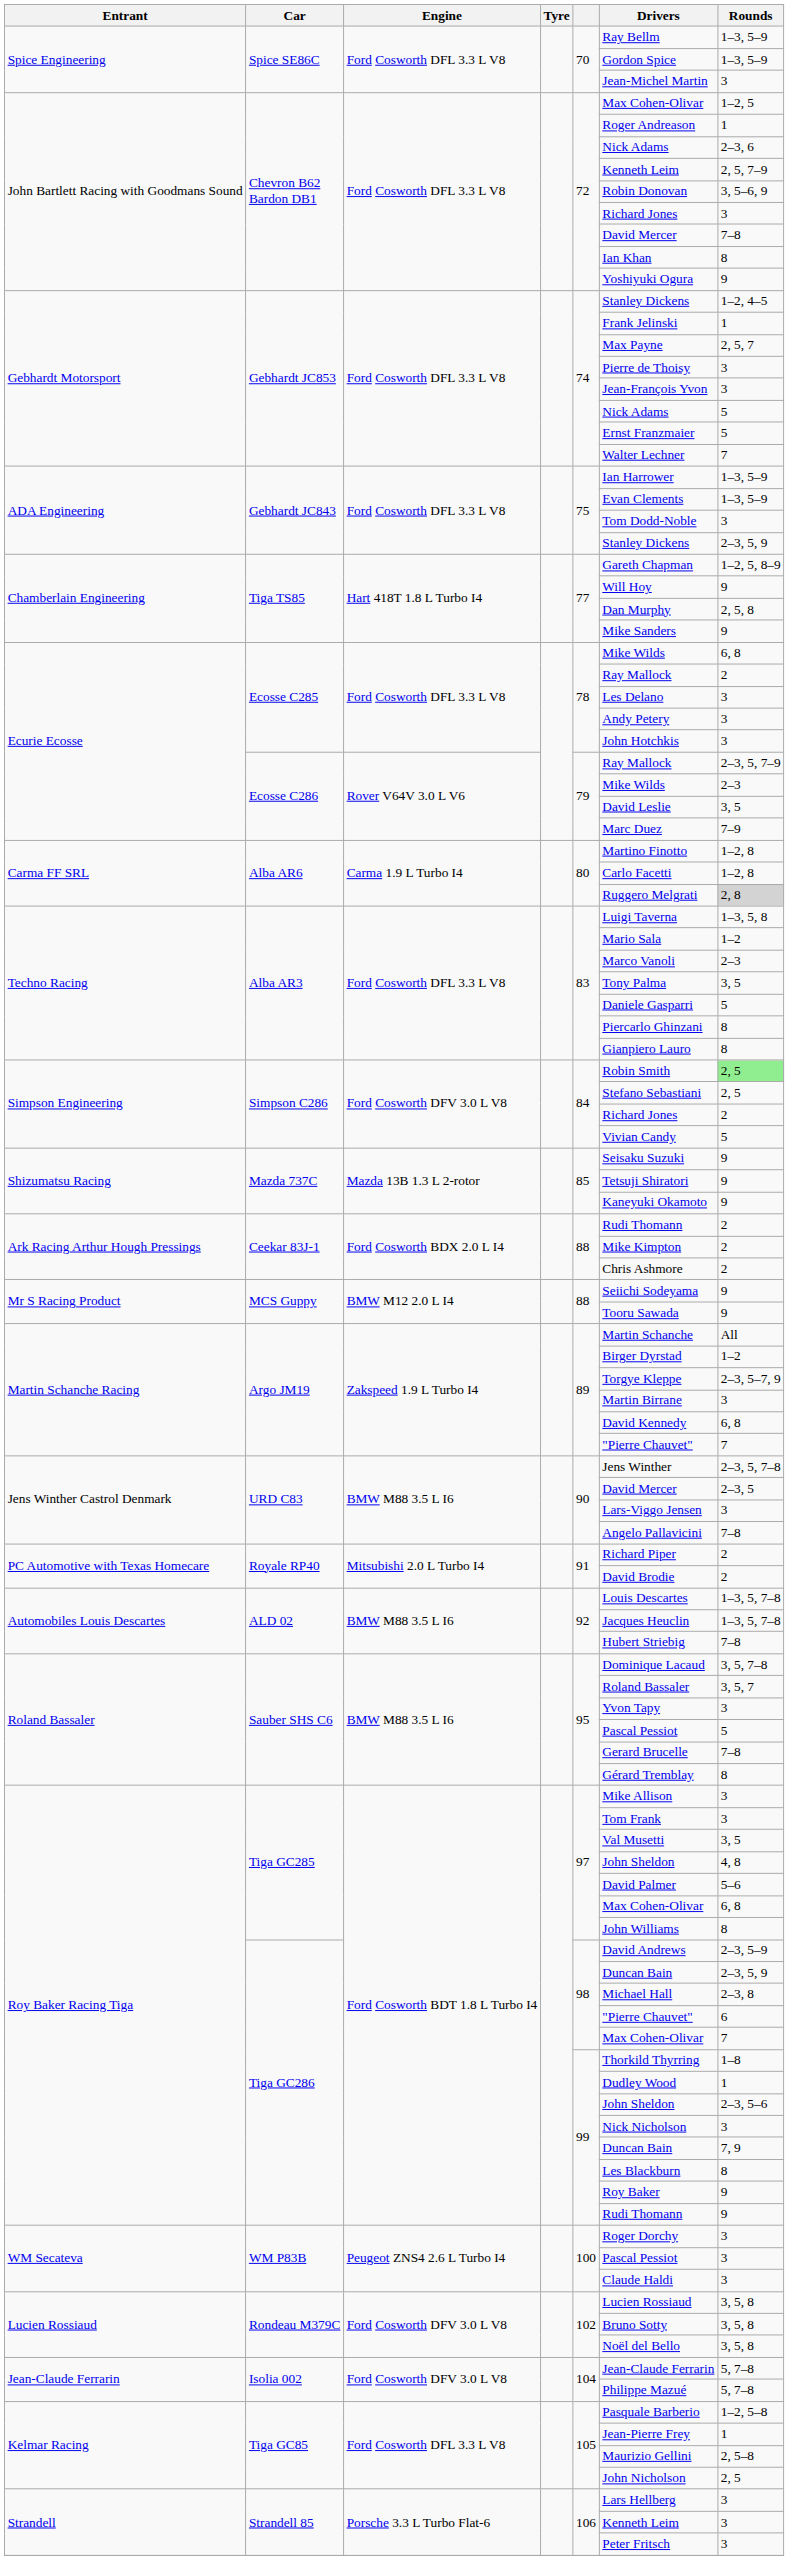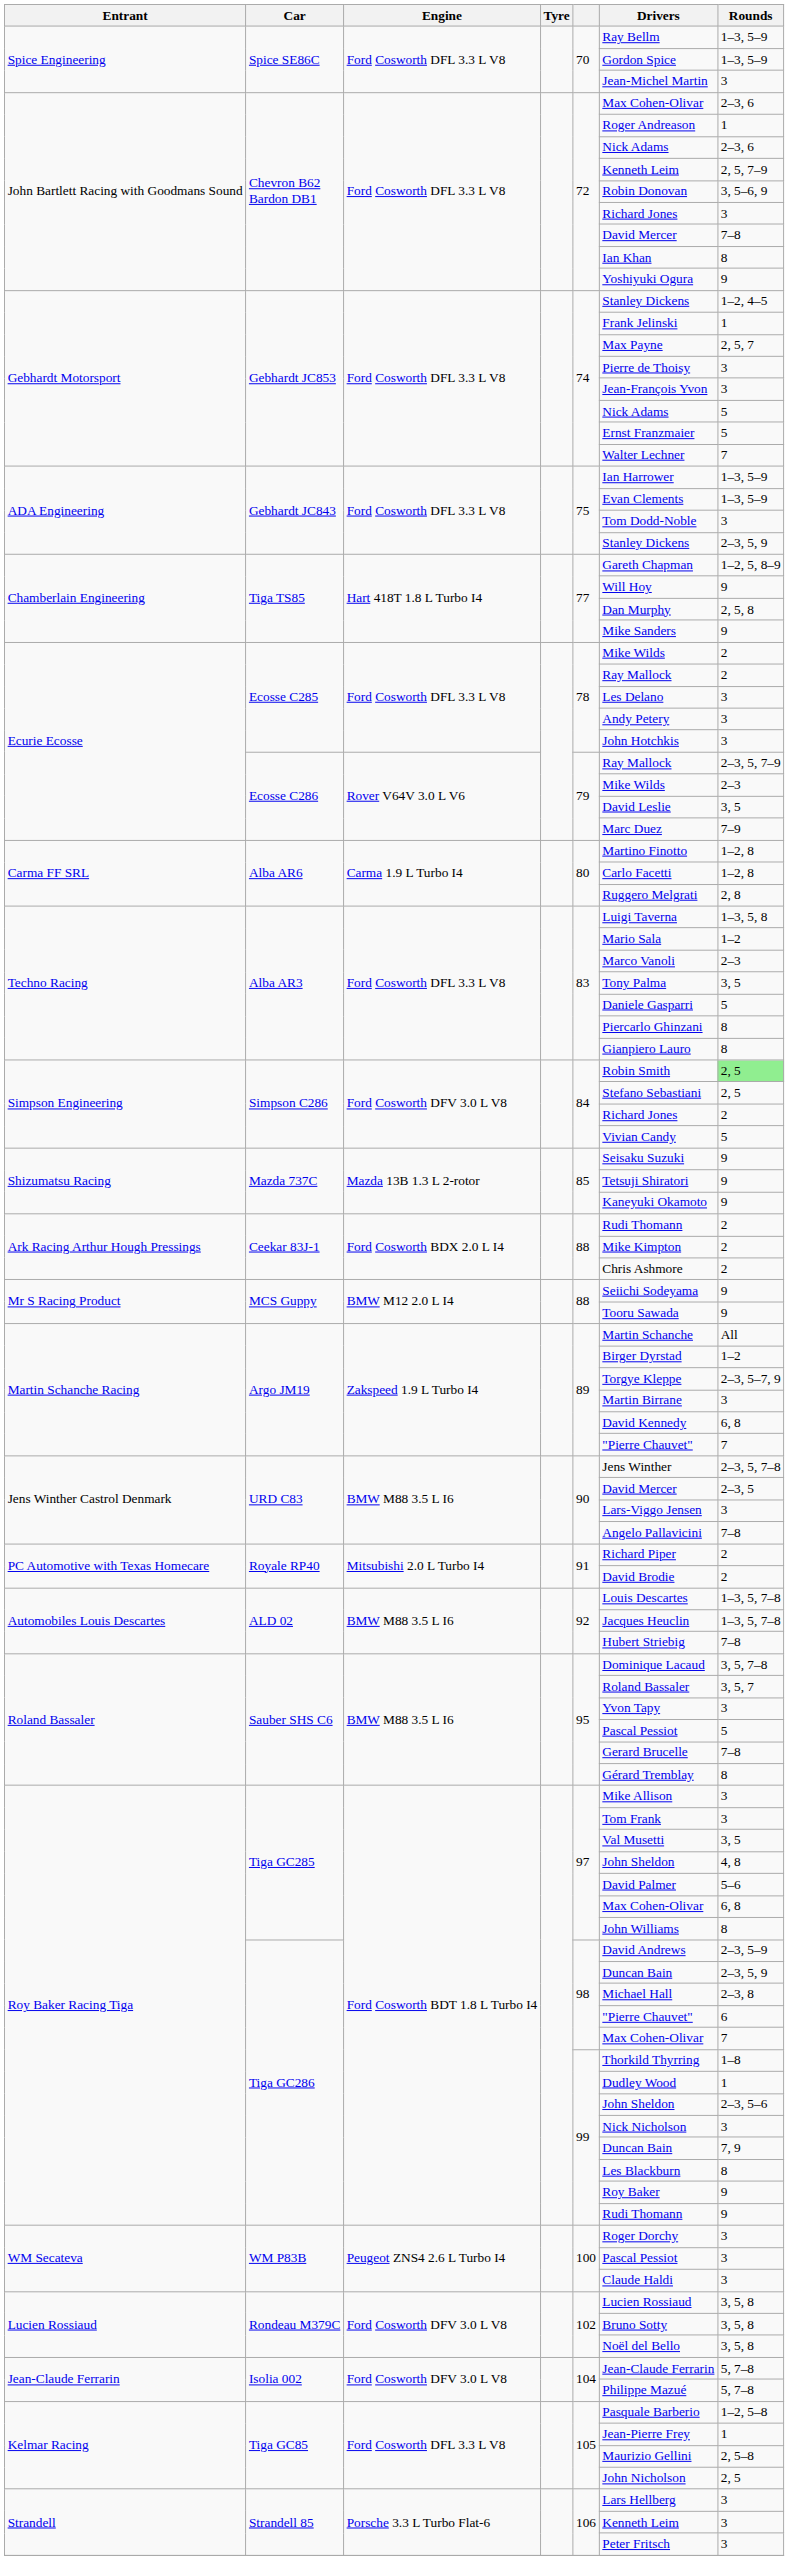(737, 103) 1–2, 5 -> (737, 103) 2–3, 6
(731, 652) 6, 8 -> (724, 652) 2
(731, 894) lightgrey background -> (731, 894) no background
